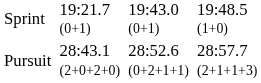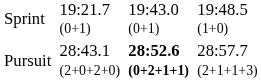(159, 60) normal -> (159, 60) bold
